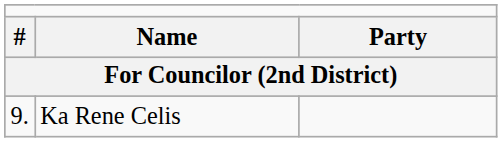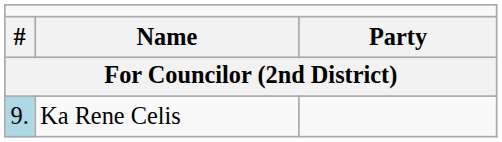(20, 116) no background -> (20, 116) lightblue background
